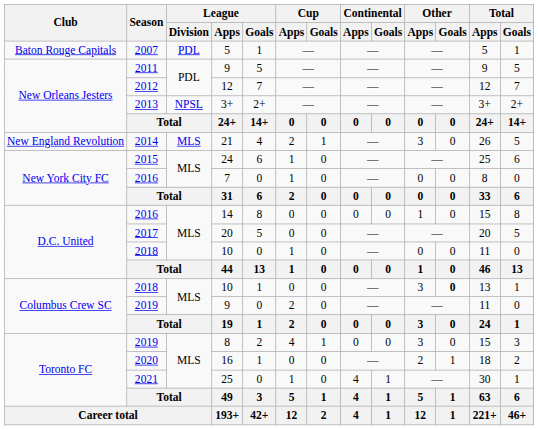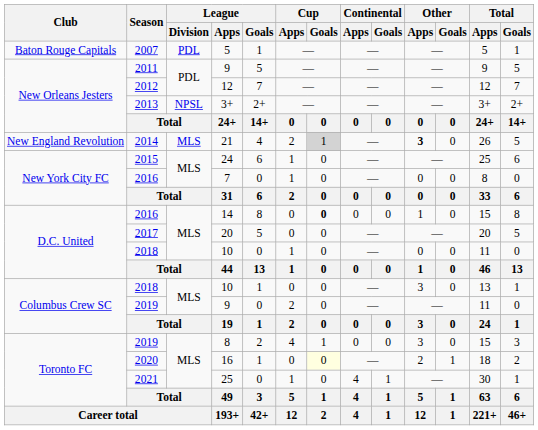(324, 141) no background -> (324, 141) lightgrey background
(420, 141) normal -> (420, 141) bold
(324, 214) normal -> (324, 214) bold
(453, 287) bold -> (453, 287) normal
(324, 360) no background -> (324, 360) lightyellow background
